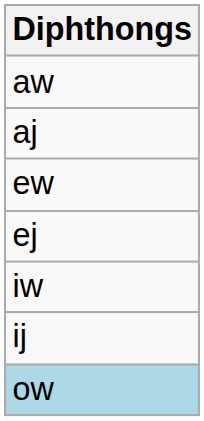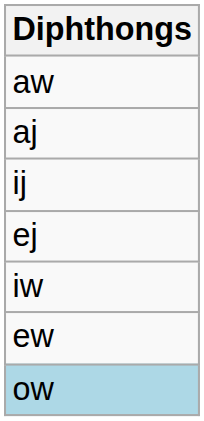(33, 183) ew -> (20, 183) ij
(20, 337) ij -> (33, 337) ew
